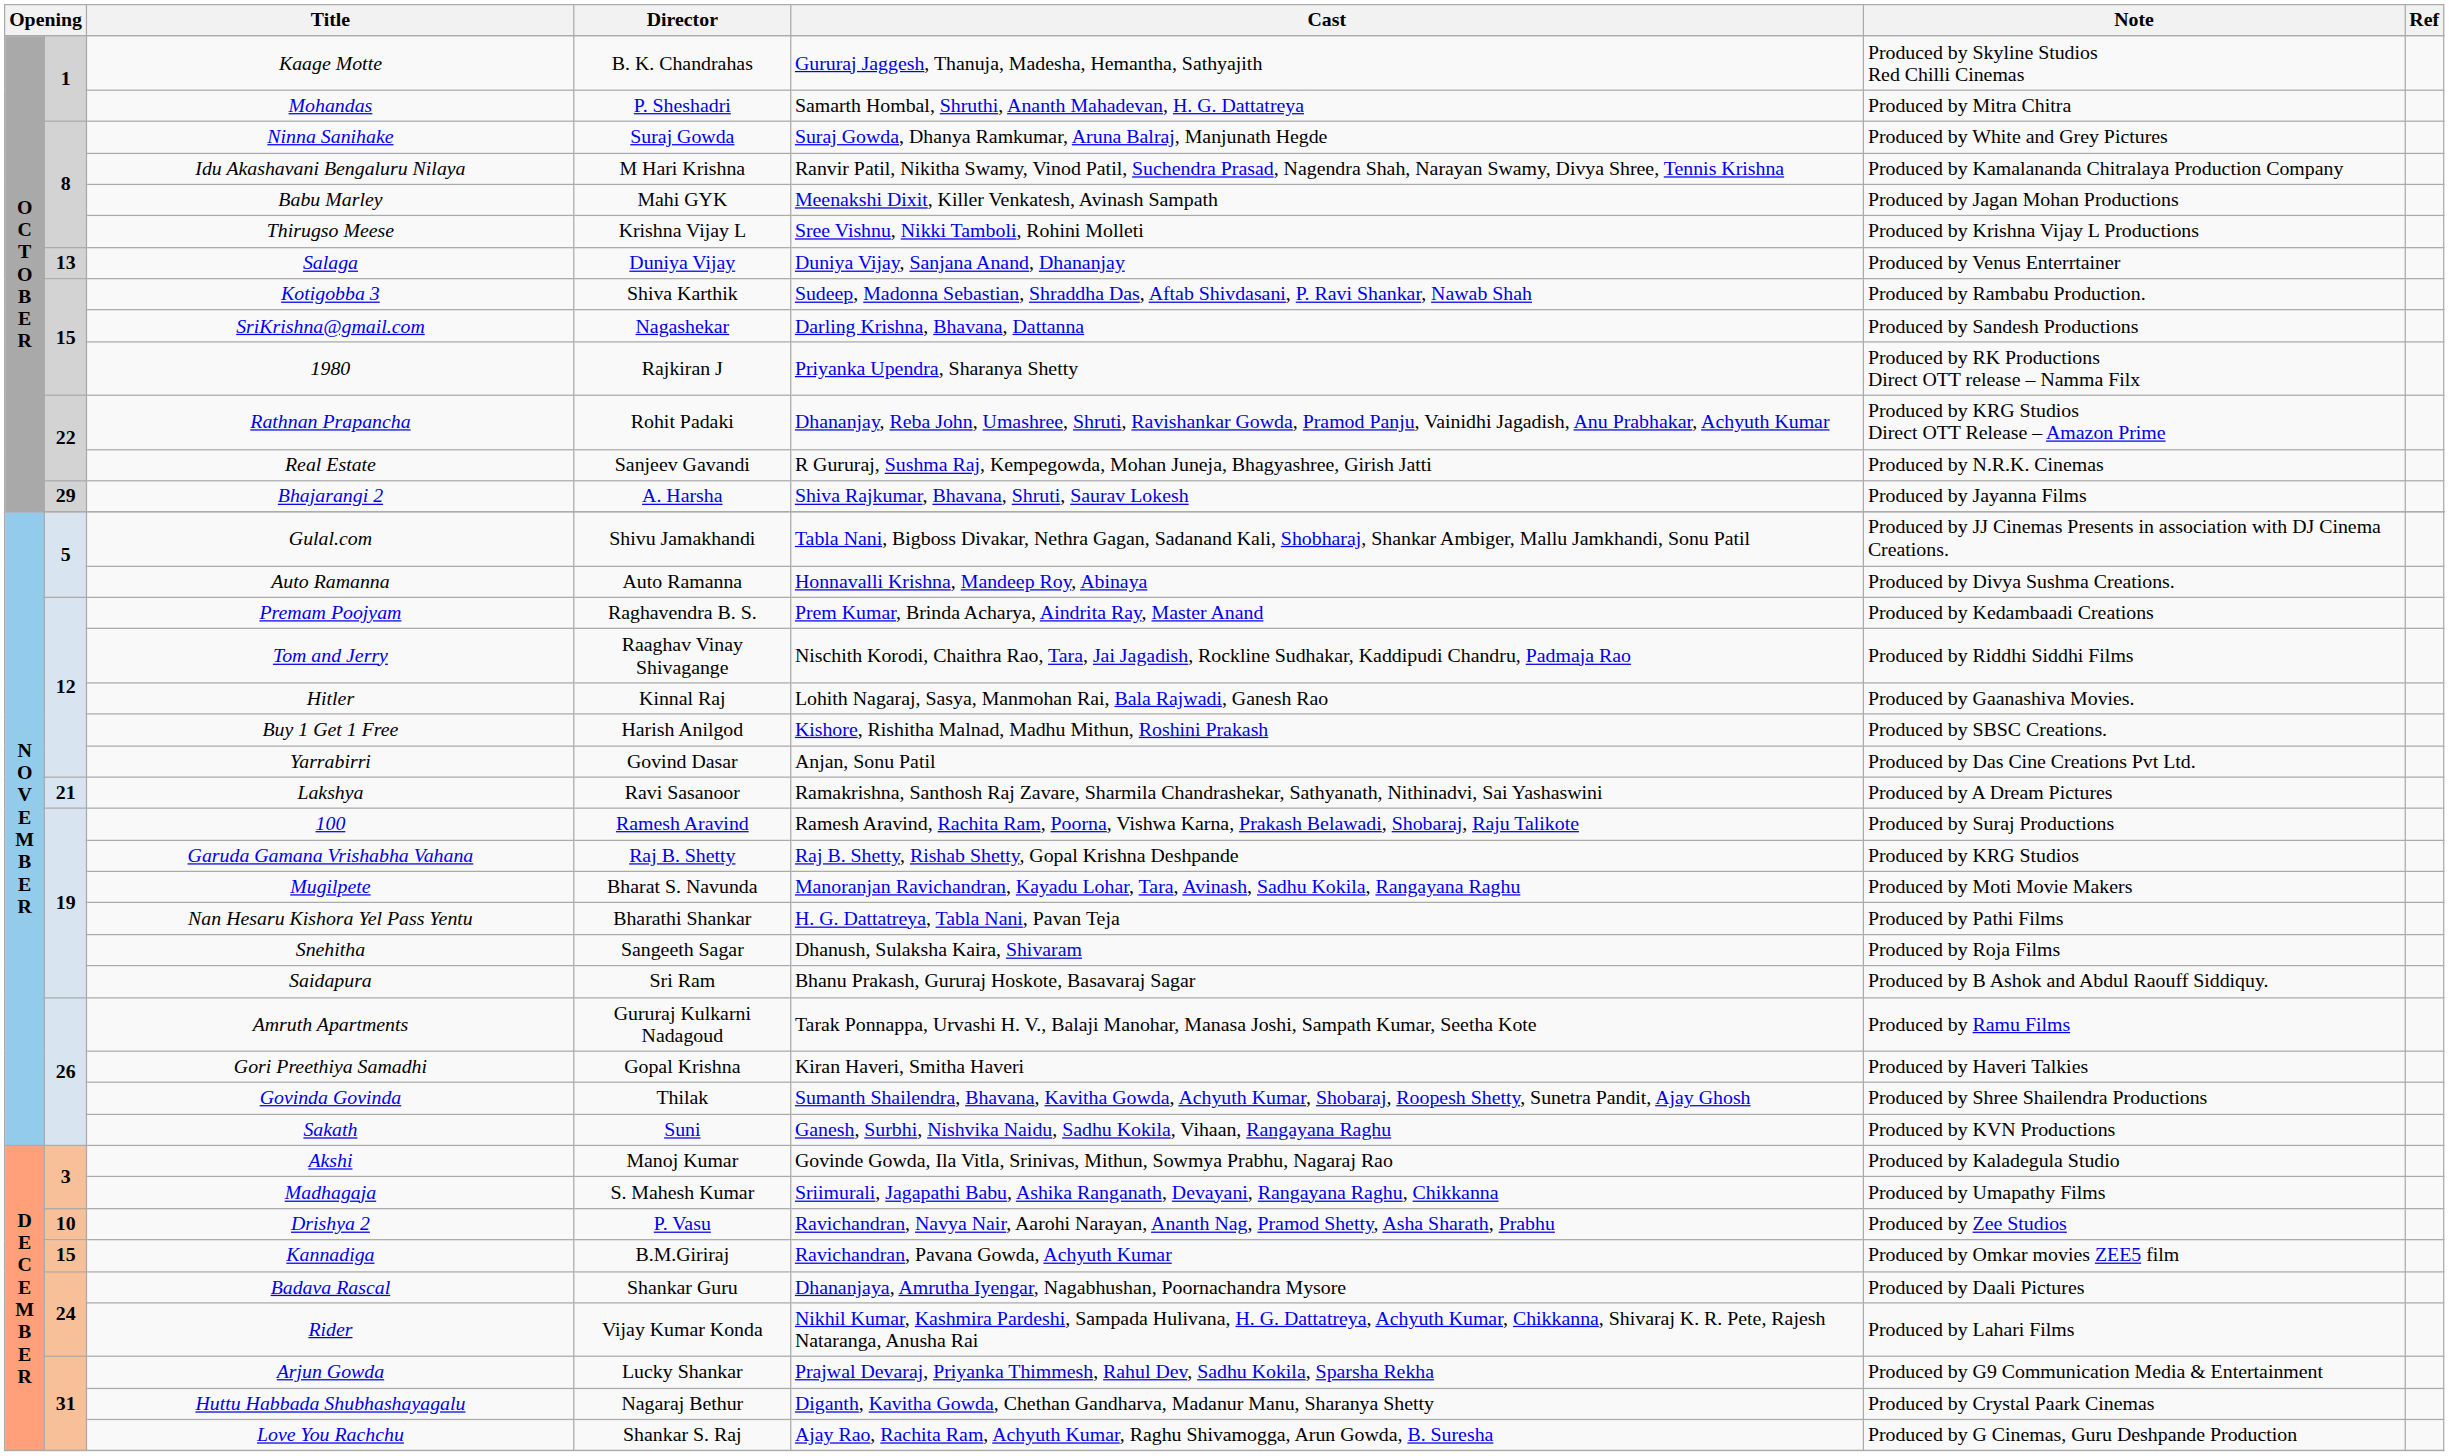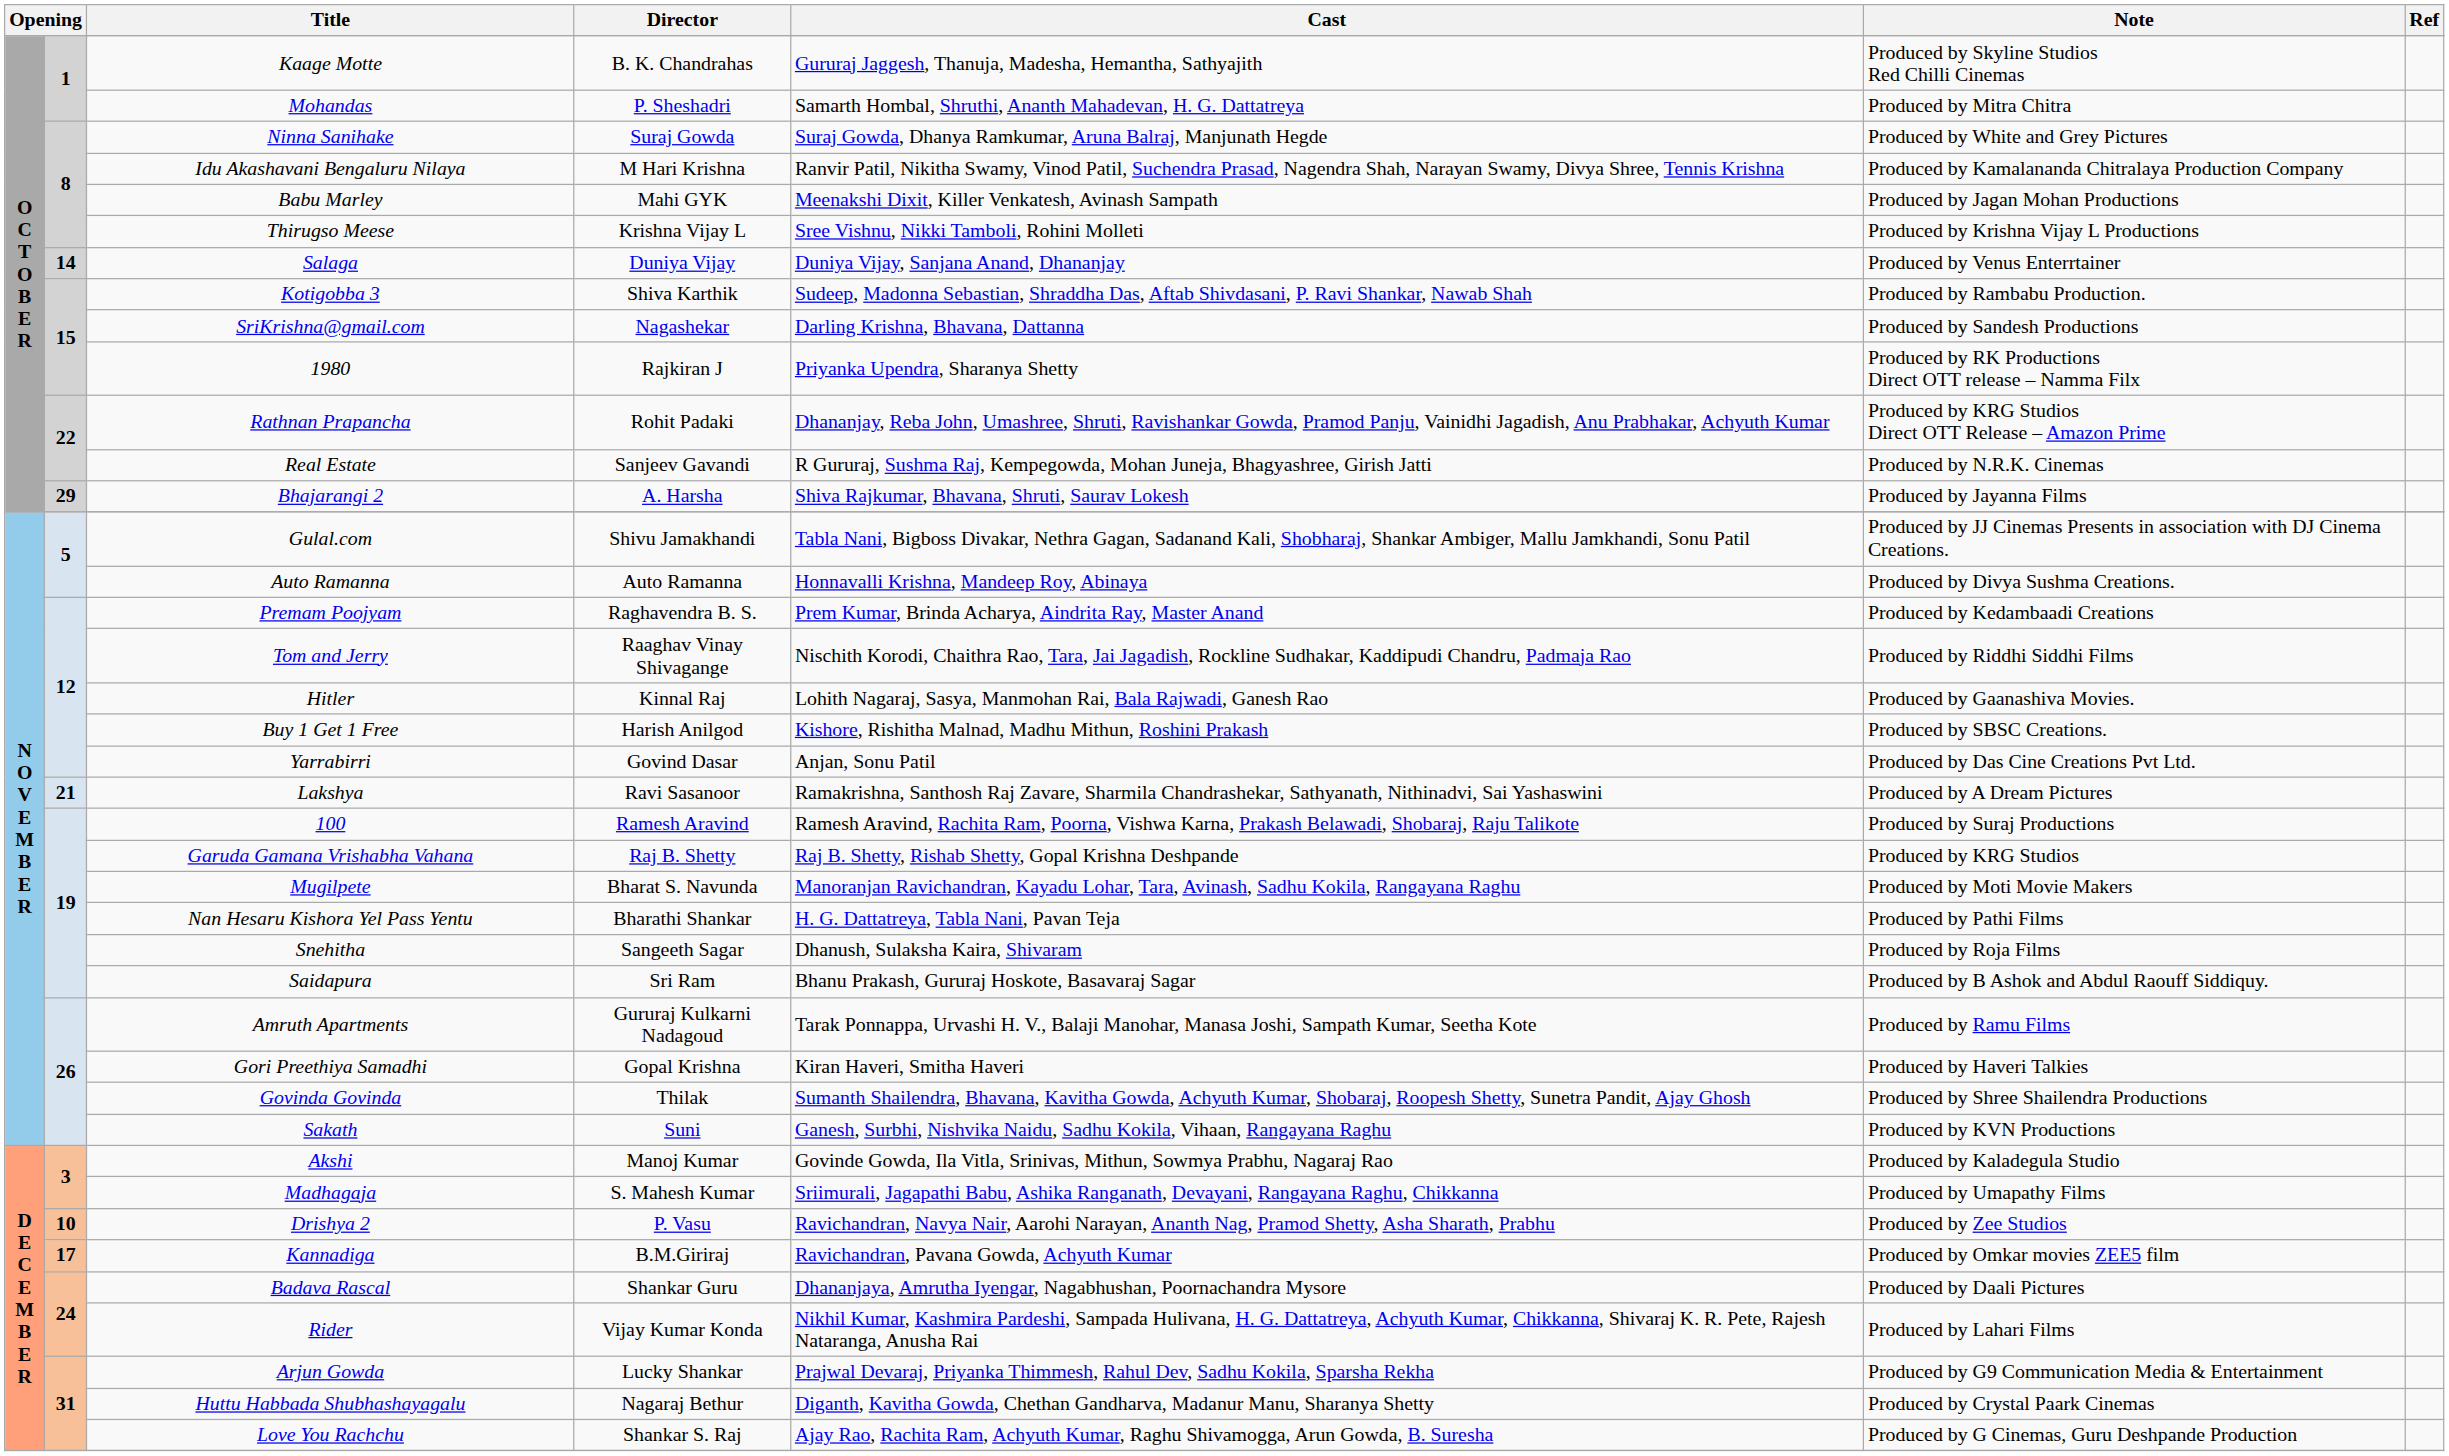(66, 262) 13 -> (66, 262) 14
(66, 1255) 15 -> (66, 1255) 17
